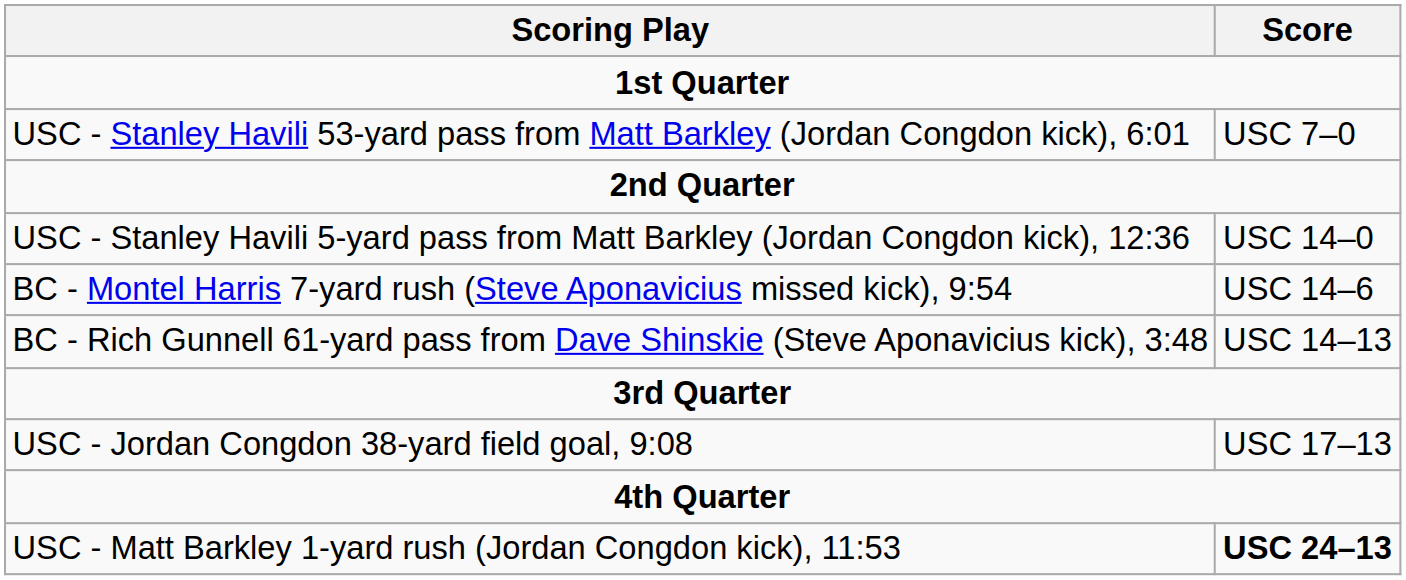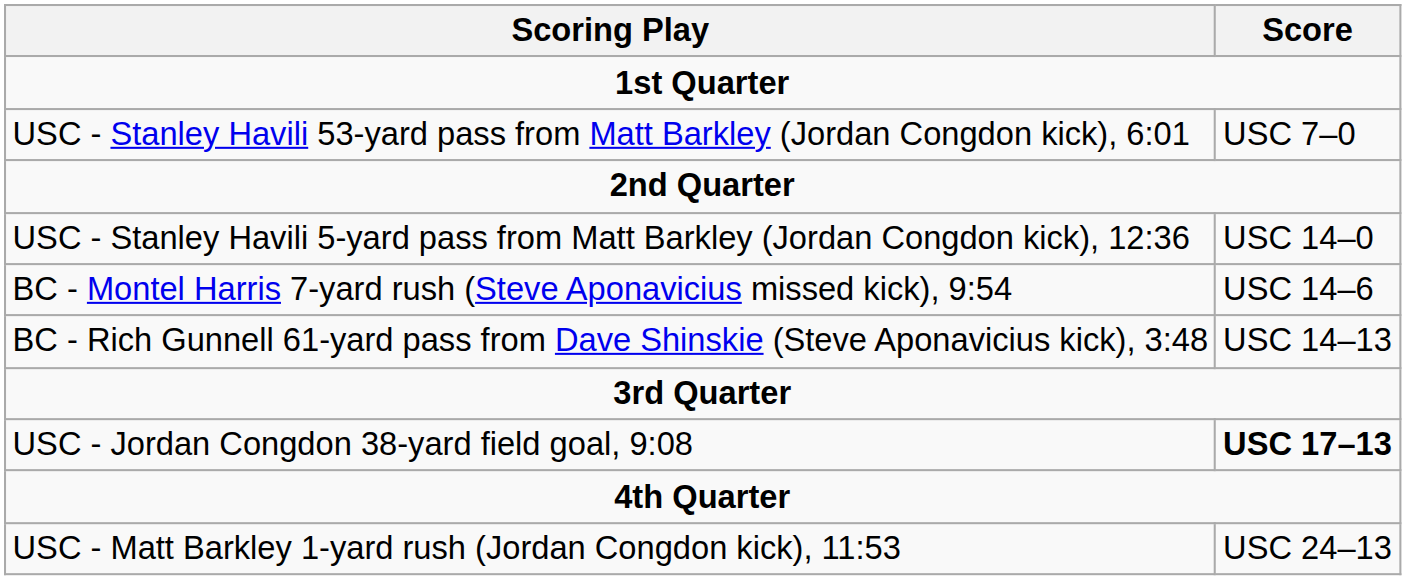(1307, 444) normal -> (1307, 444) bold
(1307, 548) bold -> (1307, 548) normal
